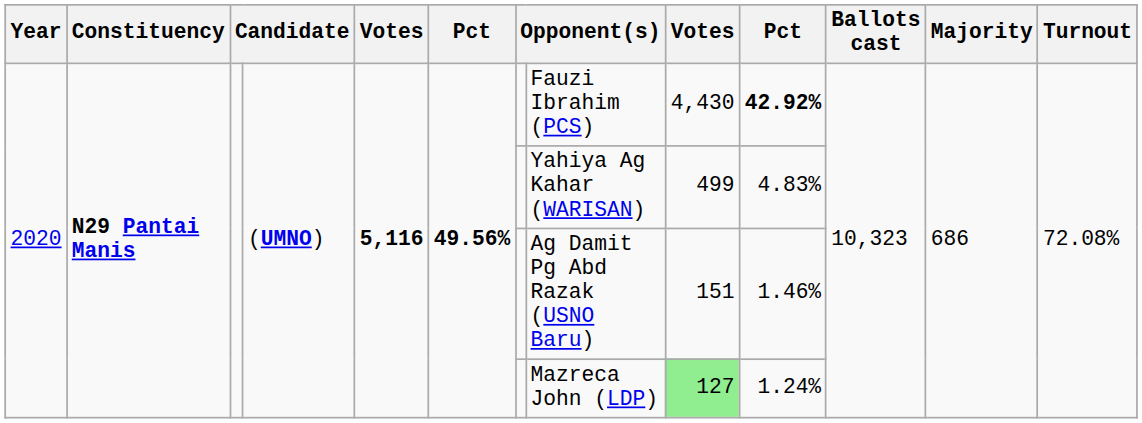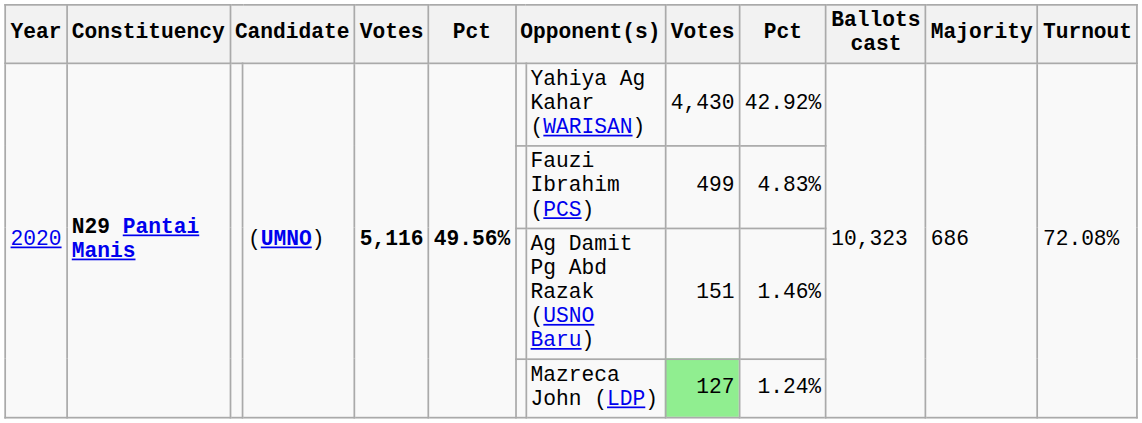(575, 104) Fauzi Ibrahim (PCS) -> (588, 104) Yahiya Ag Kahar (WARISAN)
(783, 104) bold -> (783, 104) normal
(588, 187) Yahiya Ag Kahar (WARISAN) -> (575, 187) Fauzi Ibrahim (PCS)
